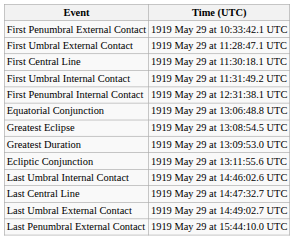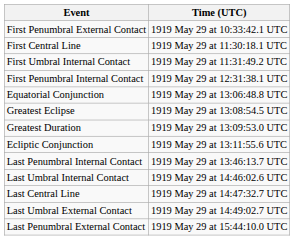- row: (70, 45)
+ row: (74, 161)
